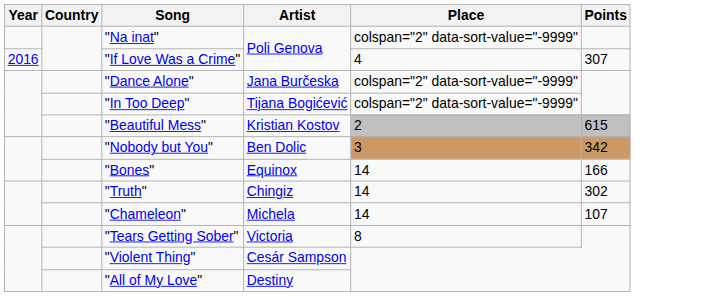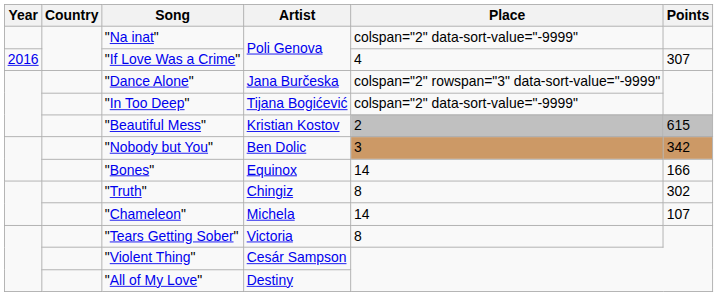(466, 81) colspan="2" data-sort-value="-9999" -> (507, 81) colspan="2" rowspan="3" data-sort-value="-9999"
(362, 192) 14 -> (358, 192) 8
